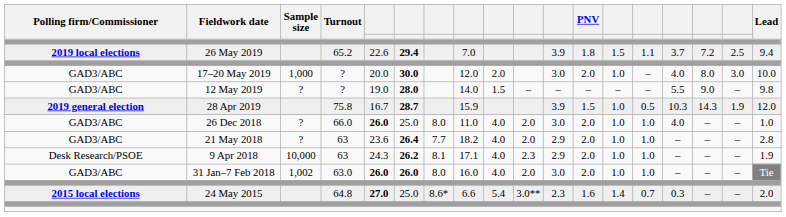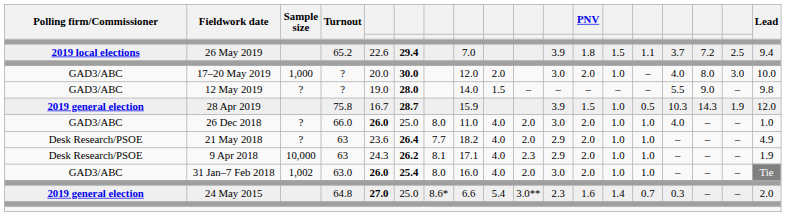(96, 139) GAD3/ABC -> (96, 139) Desk Research/PSOE
(767, 139) 2.8 -> (767, 139) 4.9
(409, 172) 26.0 -> (409, 172) 25.4
(96, 193) 2015 local elections -> (96, 193) 2019 general election
